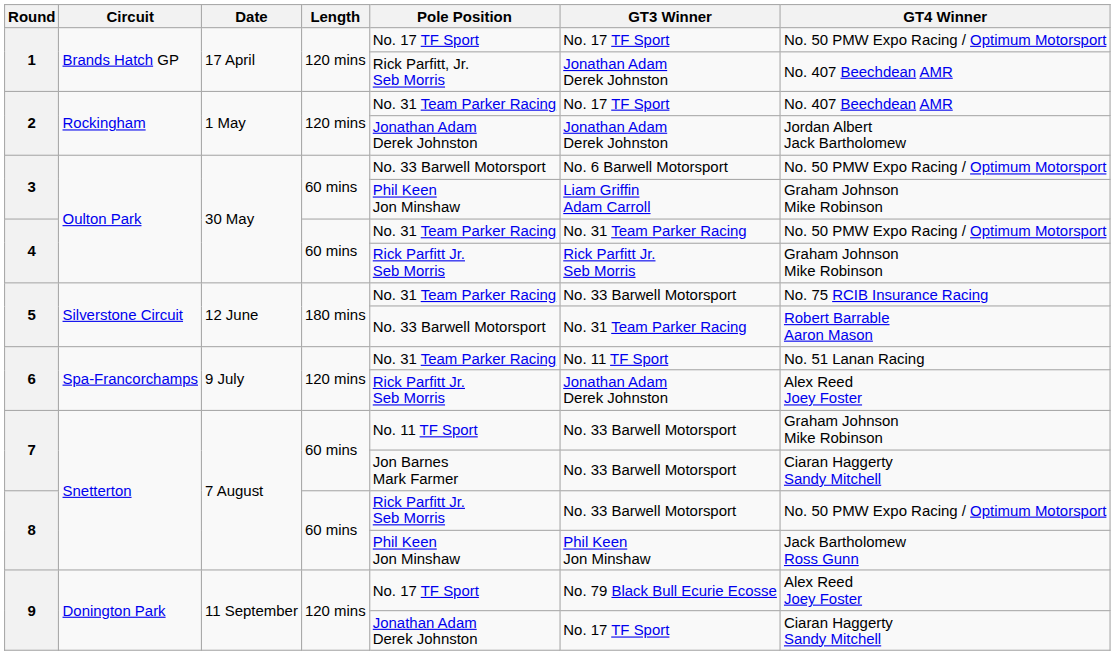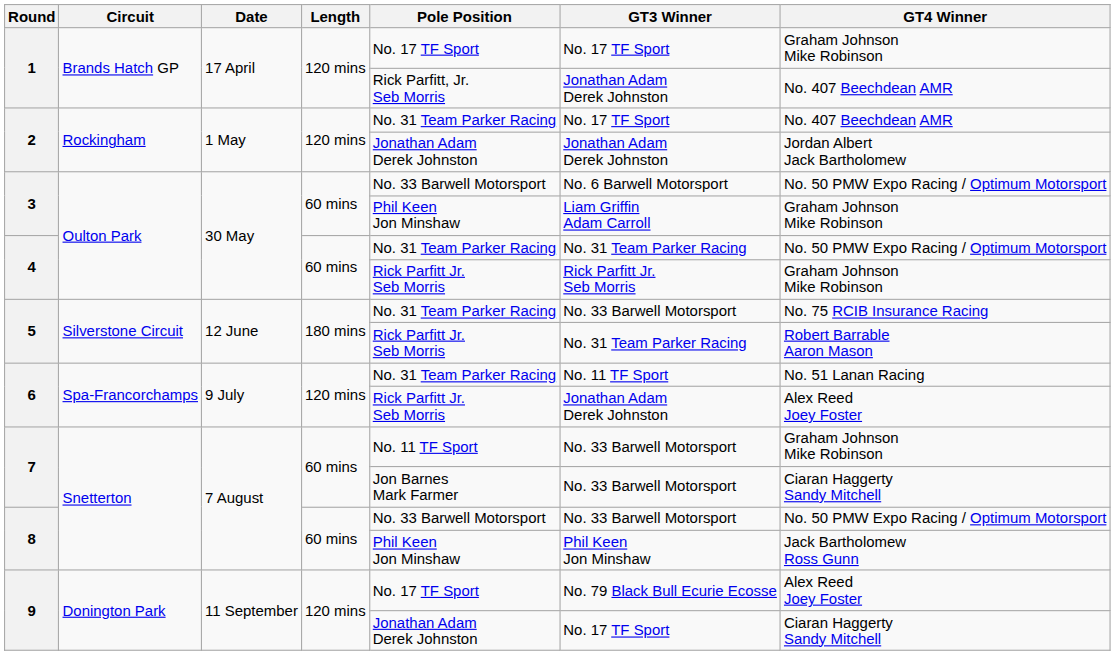(945, 40) No. 50 PMW Expo Racing / Optimum Motorsport -> (841, 48) Graham Johnson Mike Robinson
(459, 326) No. 33 Barwell Motorsport -> (419, 342) Rick Parfitt Jr. Seb Morris
(419, 510) Rick Parfitt Jr. Seb Morris -> (459, 518) No. 33 Barwell Motorsport
